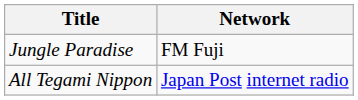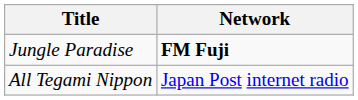(192, 49) normal -> (195, 49) bold
